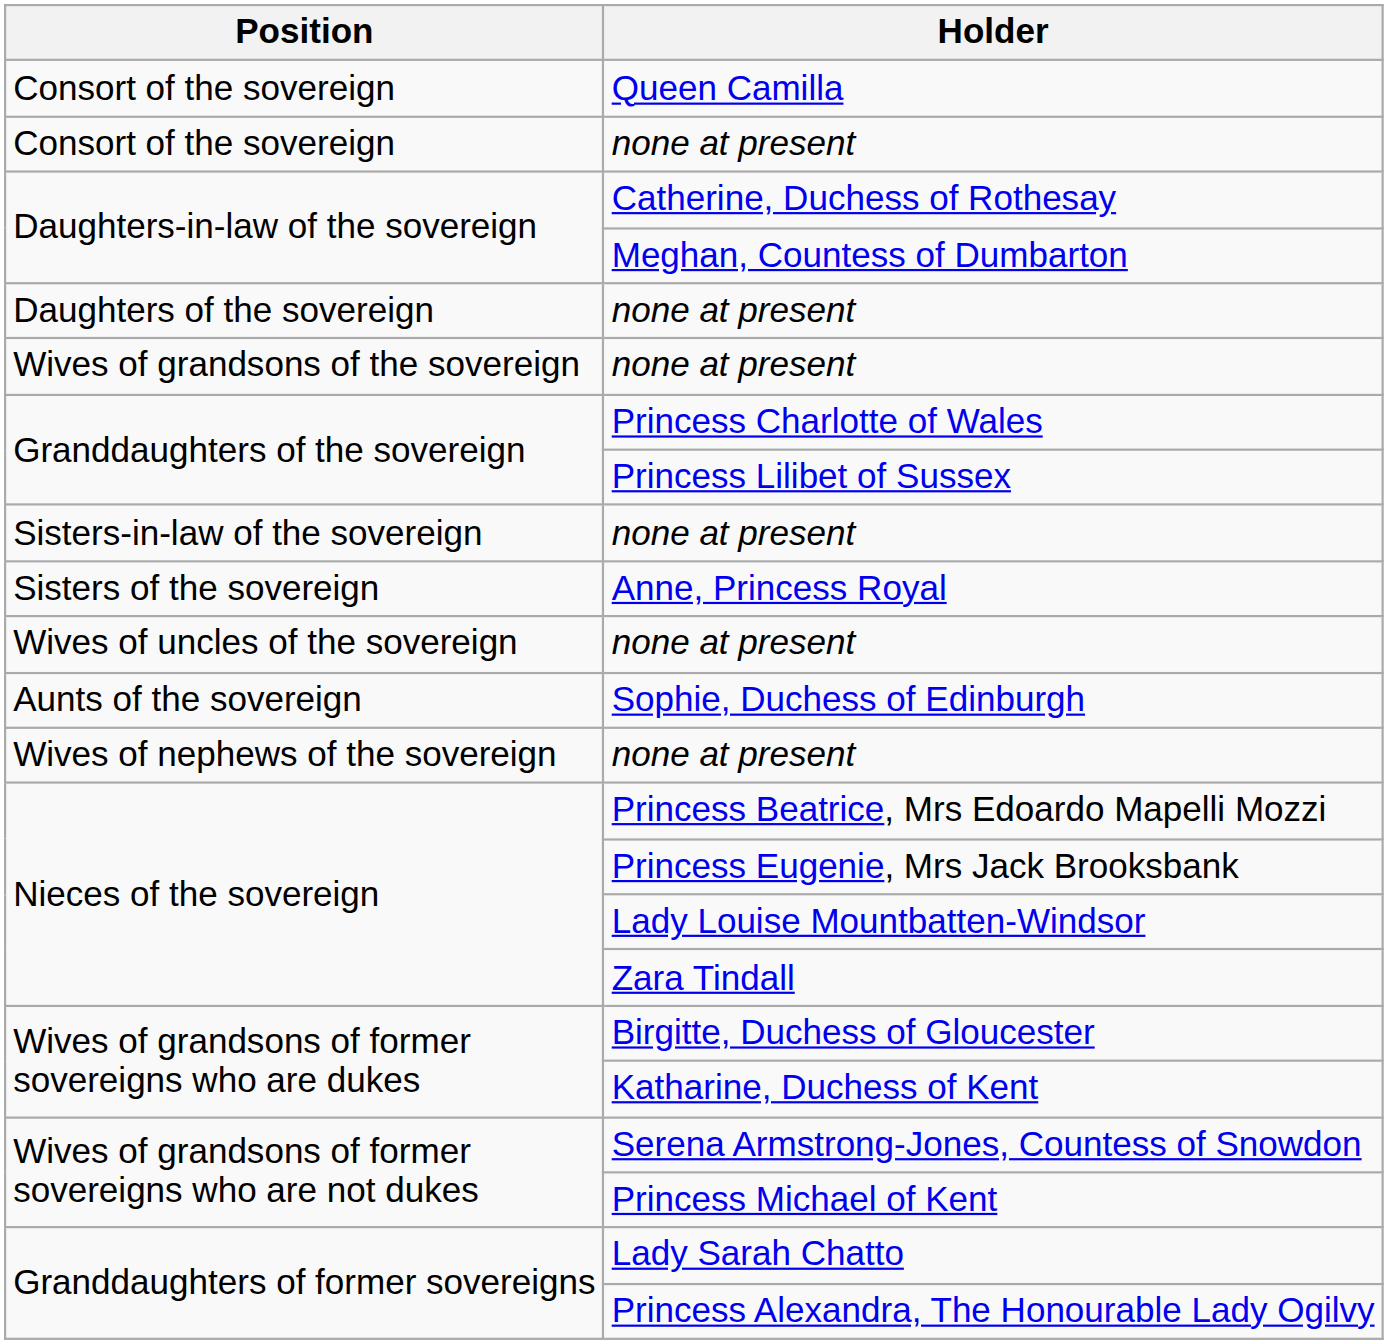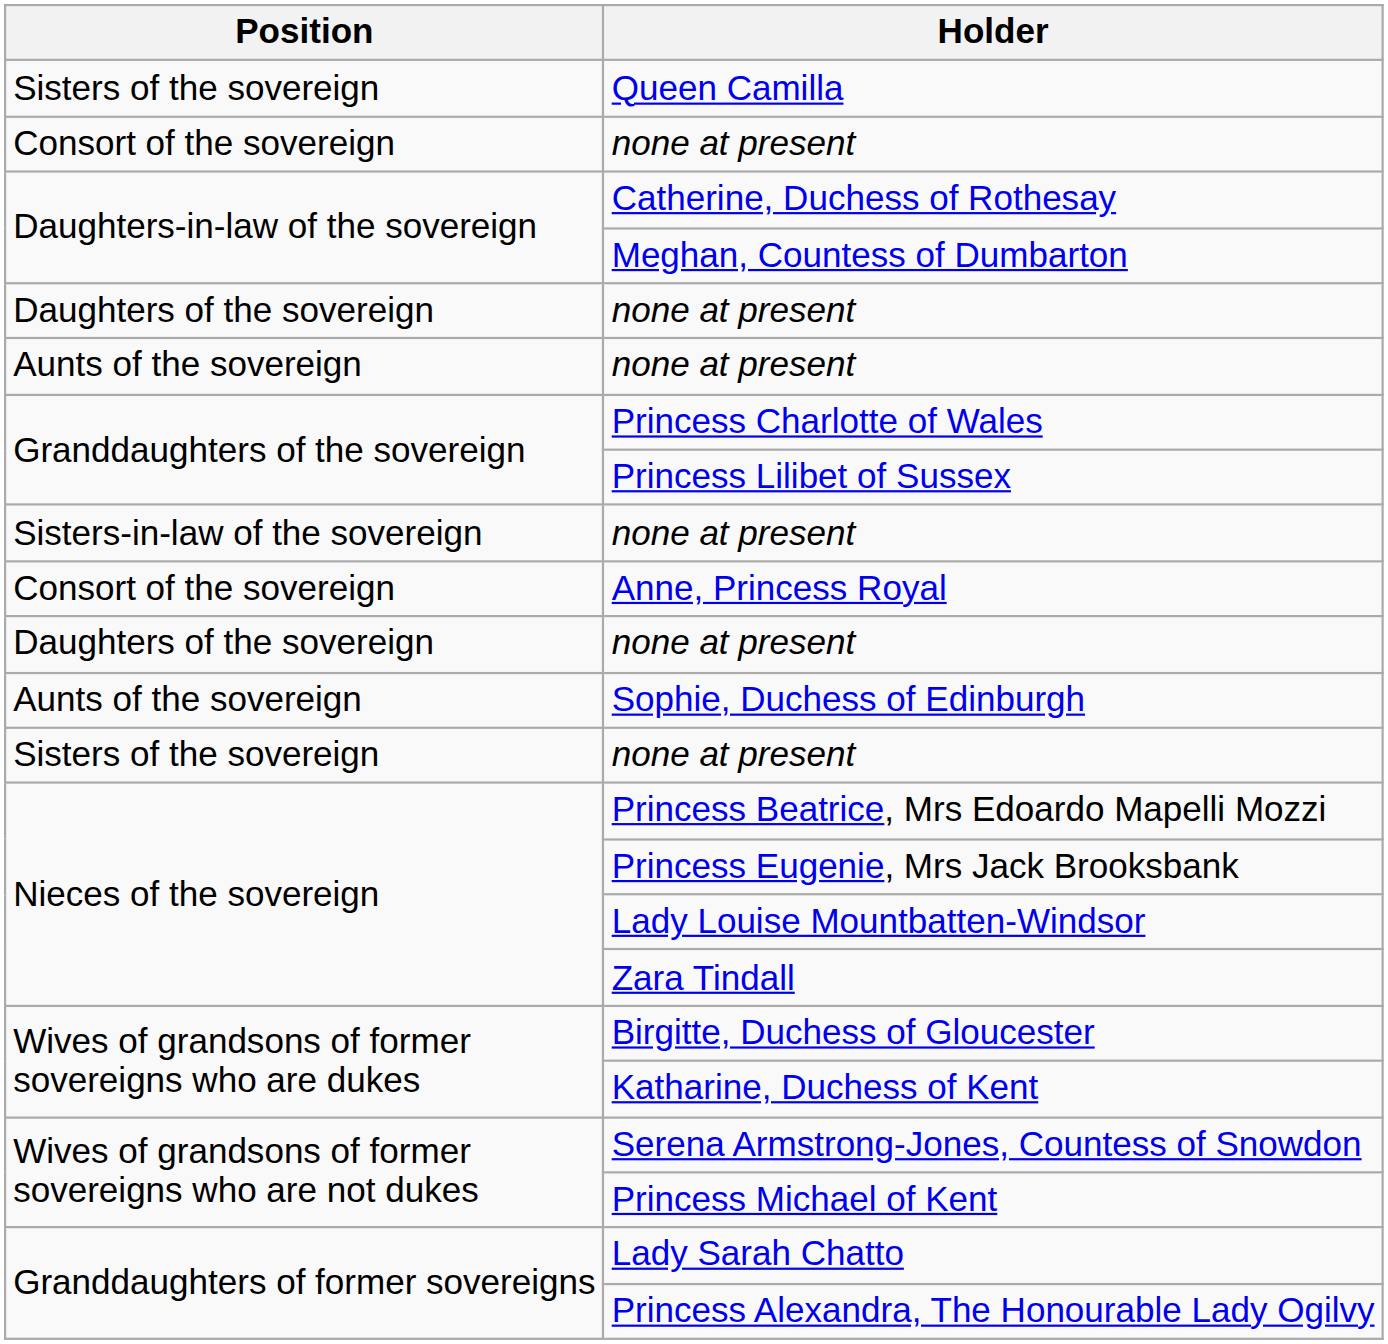(204, 87) Consort of the sovereign -> (196, 87) Sisters of the sovereign
(297, 365) Wives of grandsons of the sovereign -> (188, 365) Aunts of the sovereign
(196, 587) Sisters of the sovereign -> (204, 587) Consort of the sovereign
(265, 643) Wives of uncles of the sovereign -> (224, 643) Daughters of the sovereign
(285, 754) Wives of nephews of the sovereign -> (196, 754) Sisters of the sovereign
